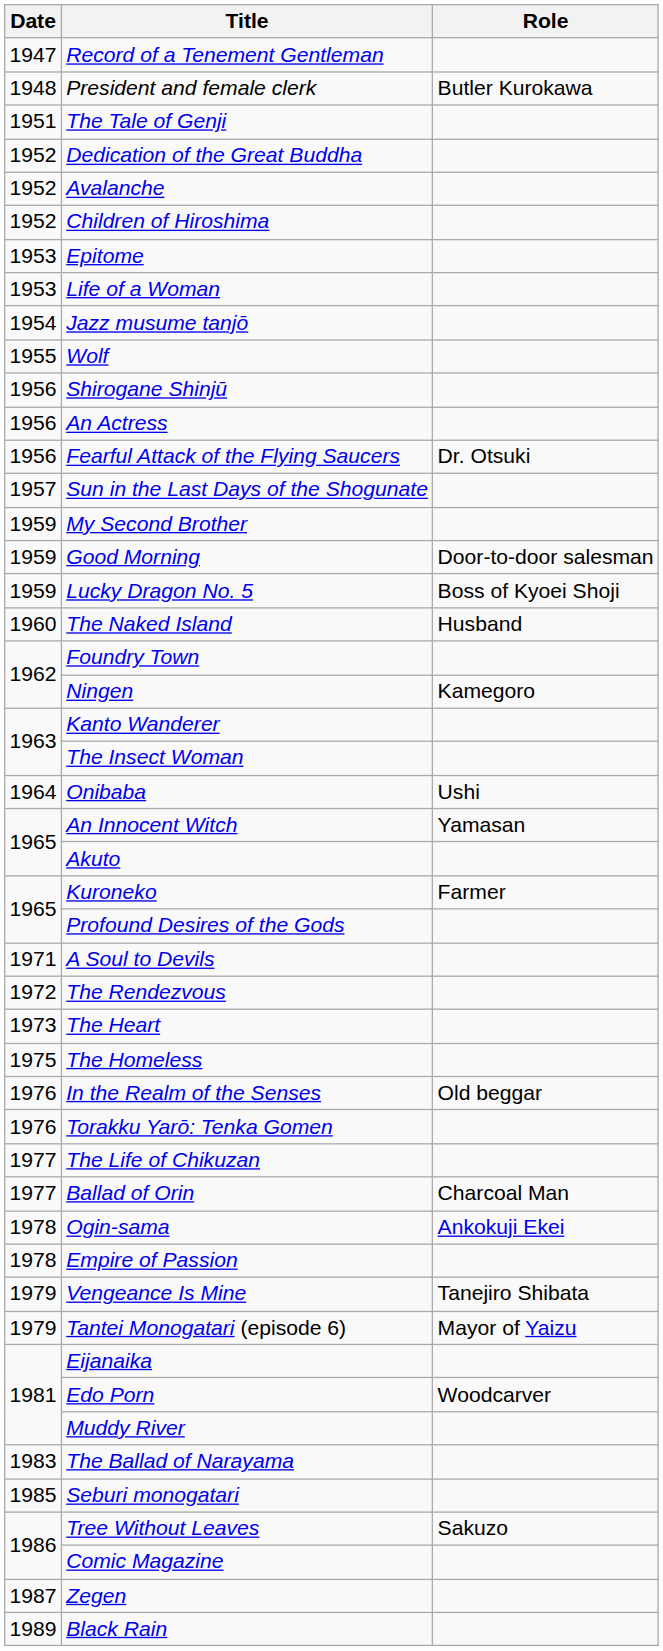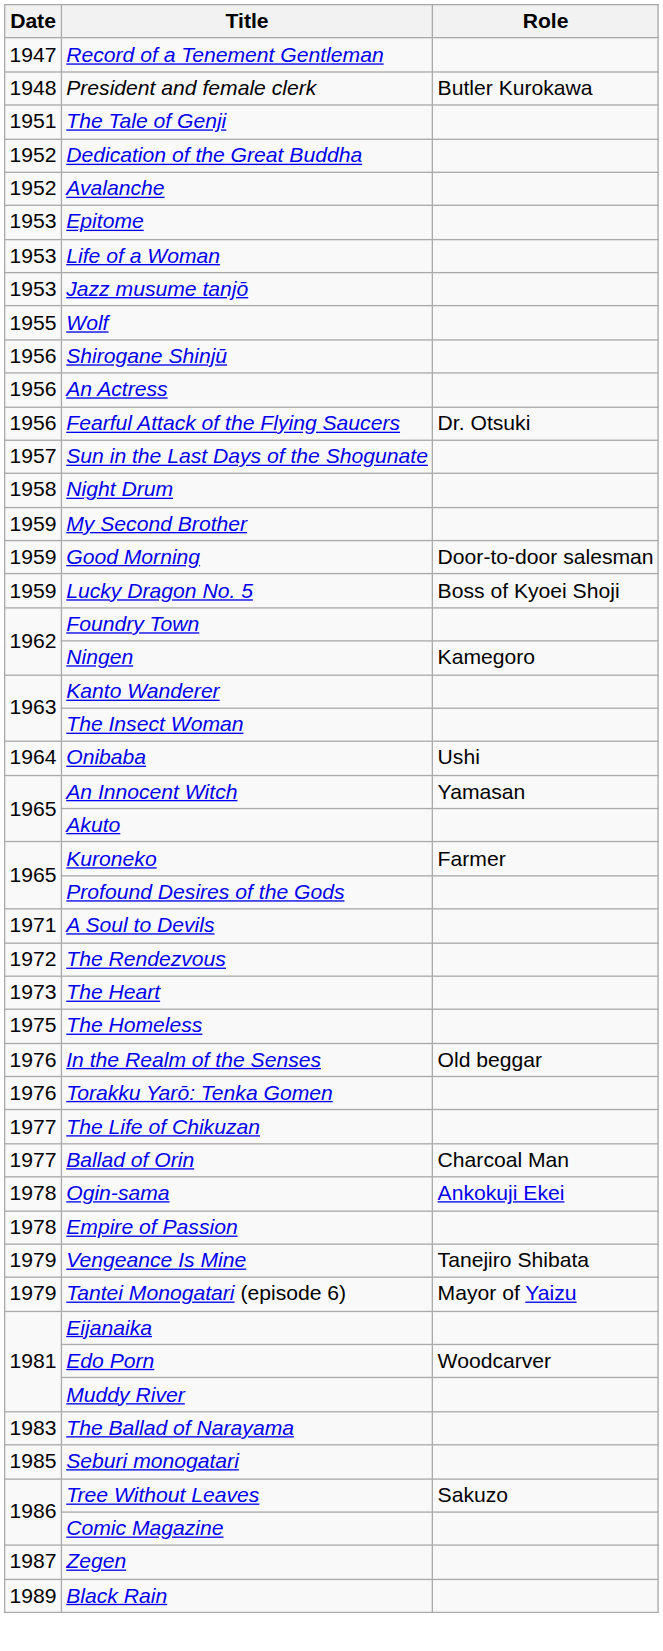- row: (168, 222)
(33, 322) 1954 -> (33, 289) 1953
+ row: (120, 490)
- row: (149, 624)
